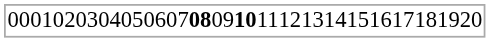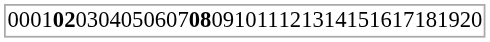(64, 20) normal -> (64, 20) bold
(245, 20) bold -> (245, 20) normal
